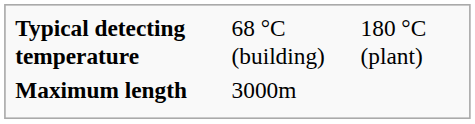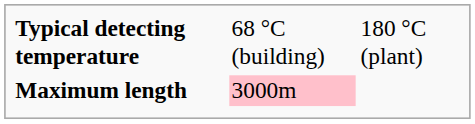(264, 90) no background -> (264, 90) pink background
